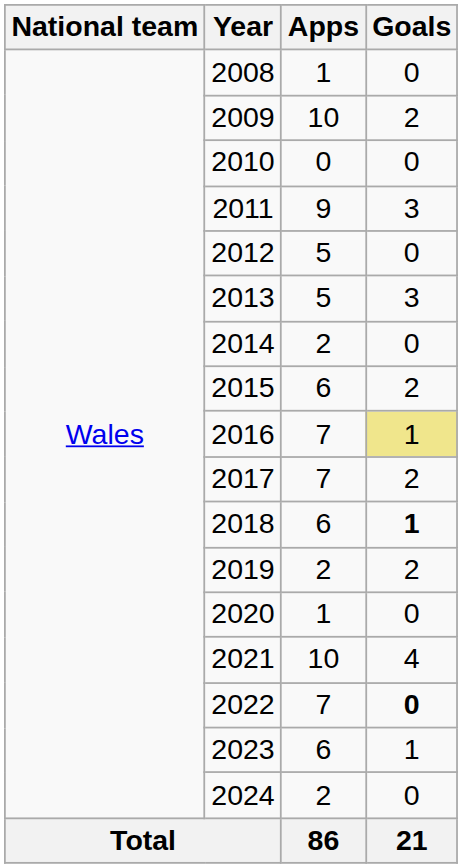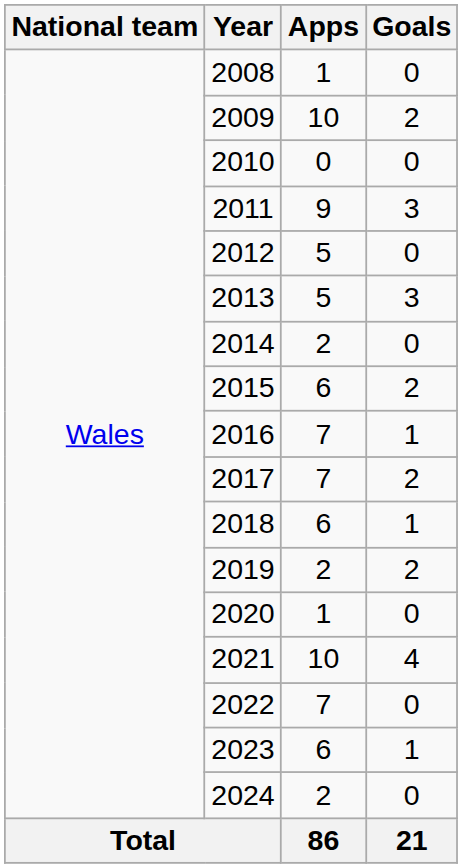(412, 433) khaki background -> (412, 433) no background
(412, 523) bold -> (412, 523) normal
(412, 704) bold -> (412, 704) normal
